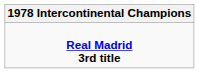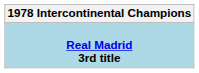(99, 51) no background -> (99, 51) lightblue background
